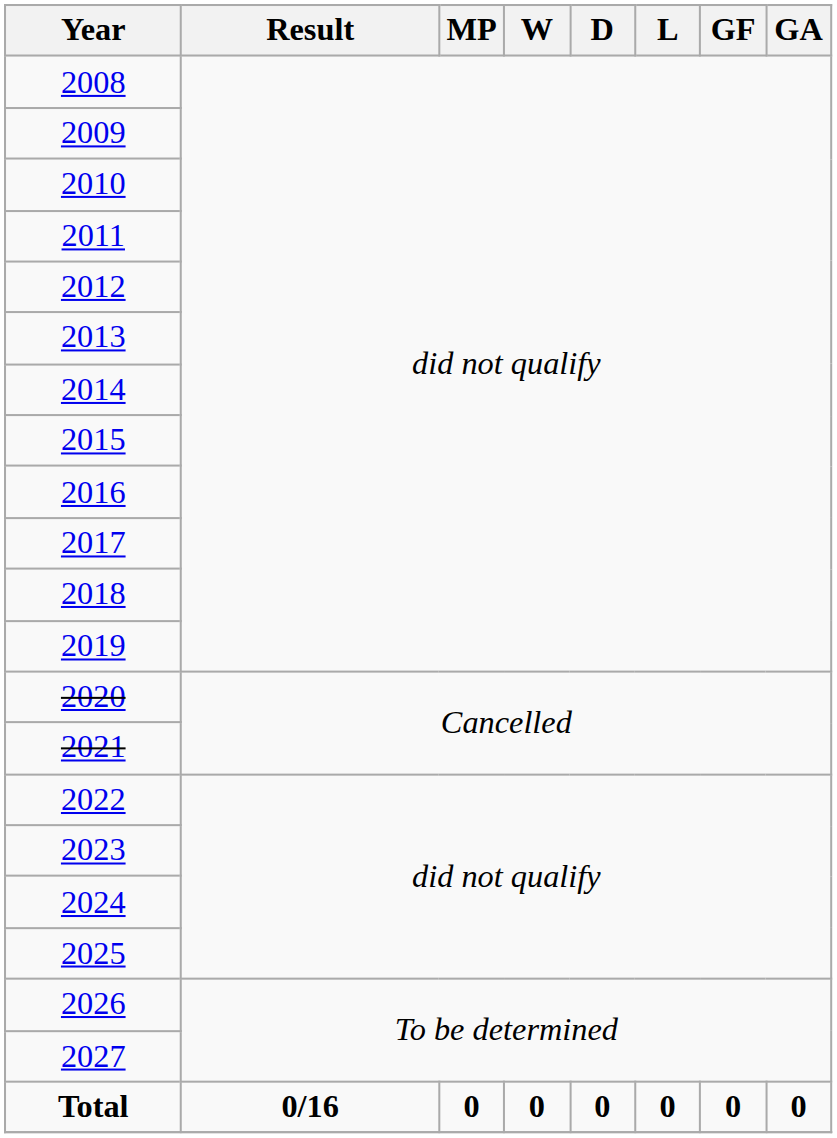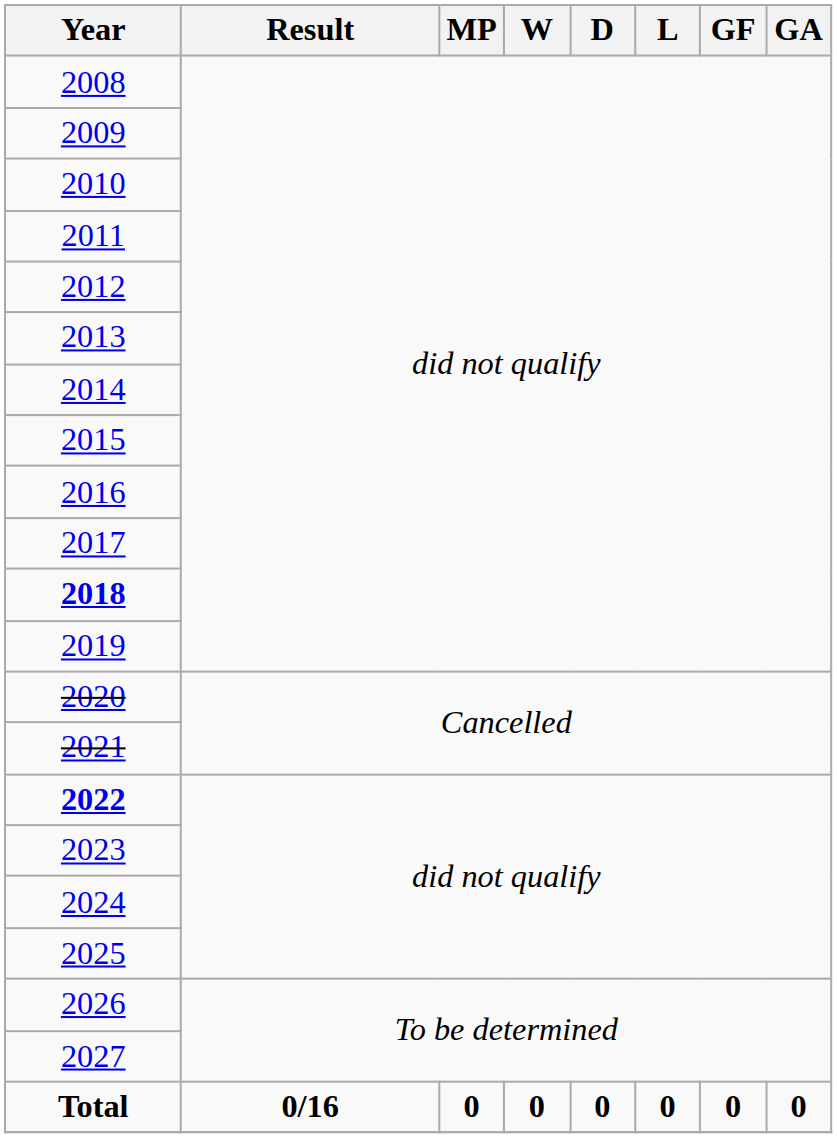(93, 593) normal -> (93, 593) bold
(93, 798) normal -> (93, 798) bold
